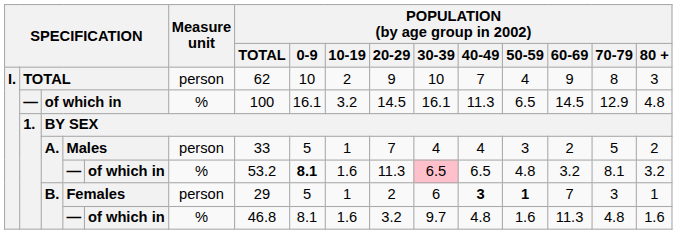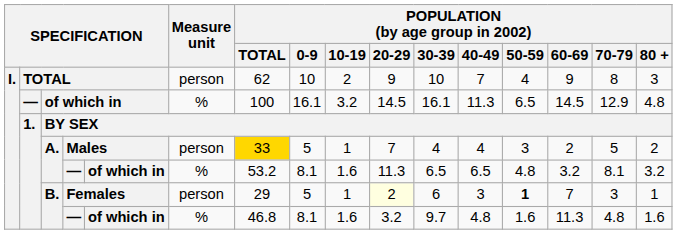(262, 148) no background -> (262, 148) gold background
(307, 171) bold -> (307, 171) normal
(436, 171) pink background -> (436, 171) no background
(392, 194) no background -> (392, 194) lightyellow background
(481, 194) bold -> (481, 194) normal
